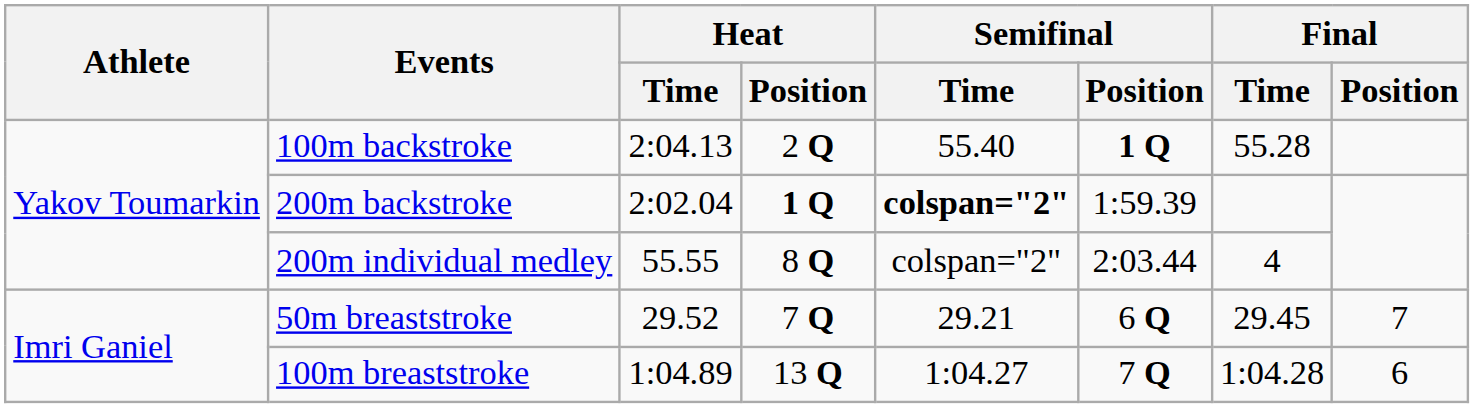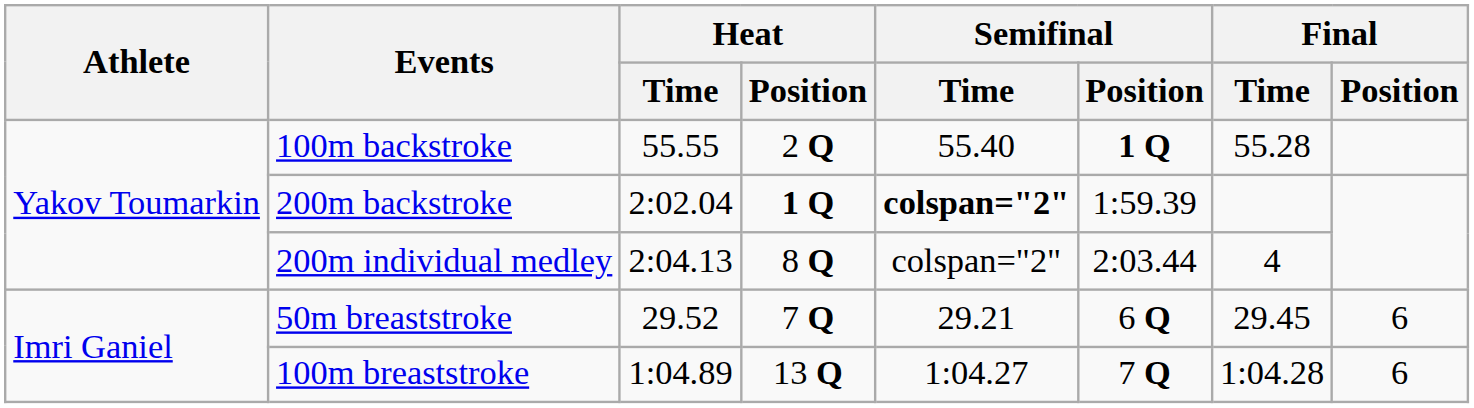(681, 146) 2:04.13 -> (681, 146) 55.55
(681, 260) 55.55 -> (681, 260) 2:04.13
(1400, 317) 7 -> (1400, 317) 6
